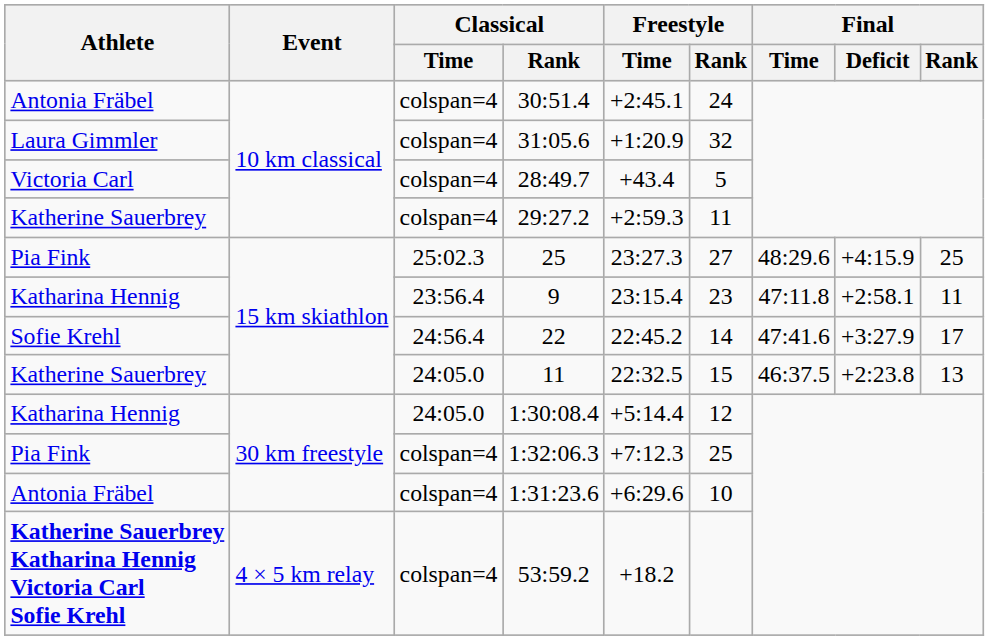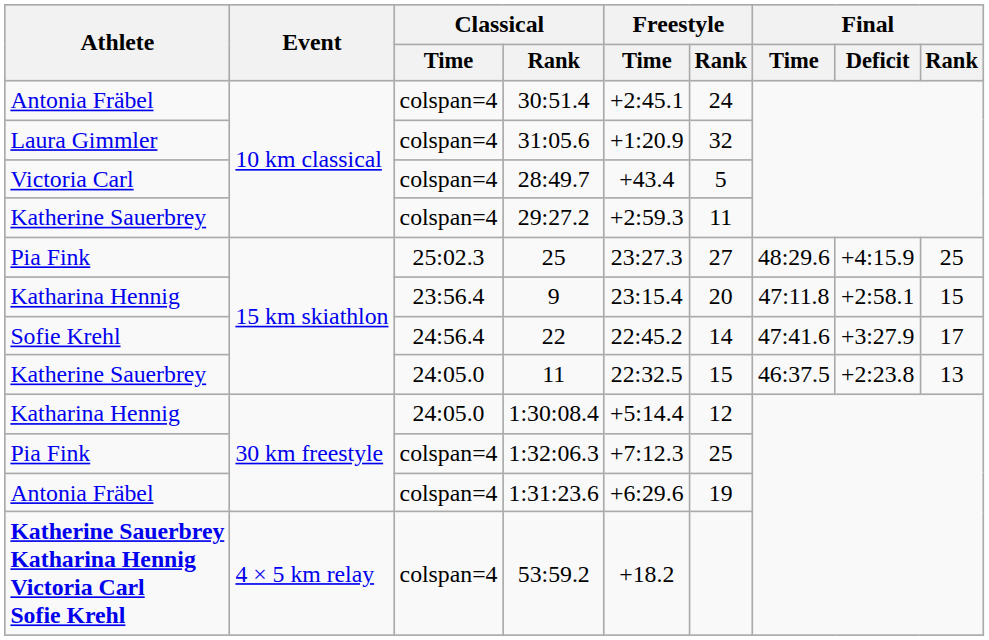(721, 296) 23 -> (721, 296) 20
(952, 296) 11 -> (952, 296) 15
(721, 492) 10 -> (721, 492) 19
